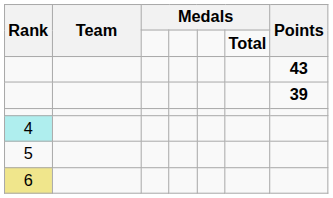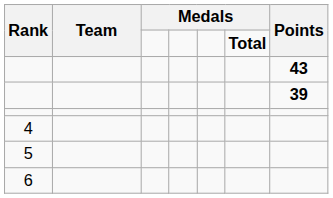(28, 128) paleturquoise background -> (28, 128) no background
(28, 180) khaki background -> (28, 180) no background
